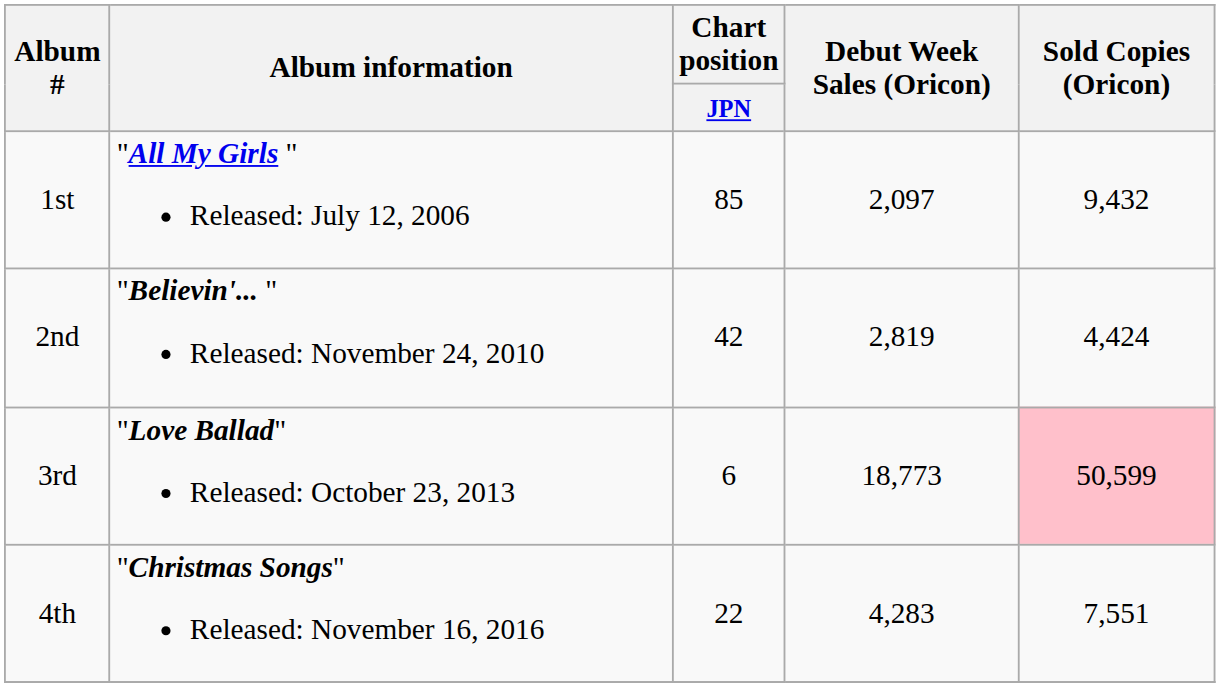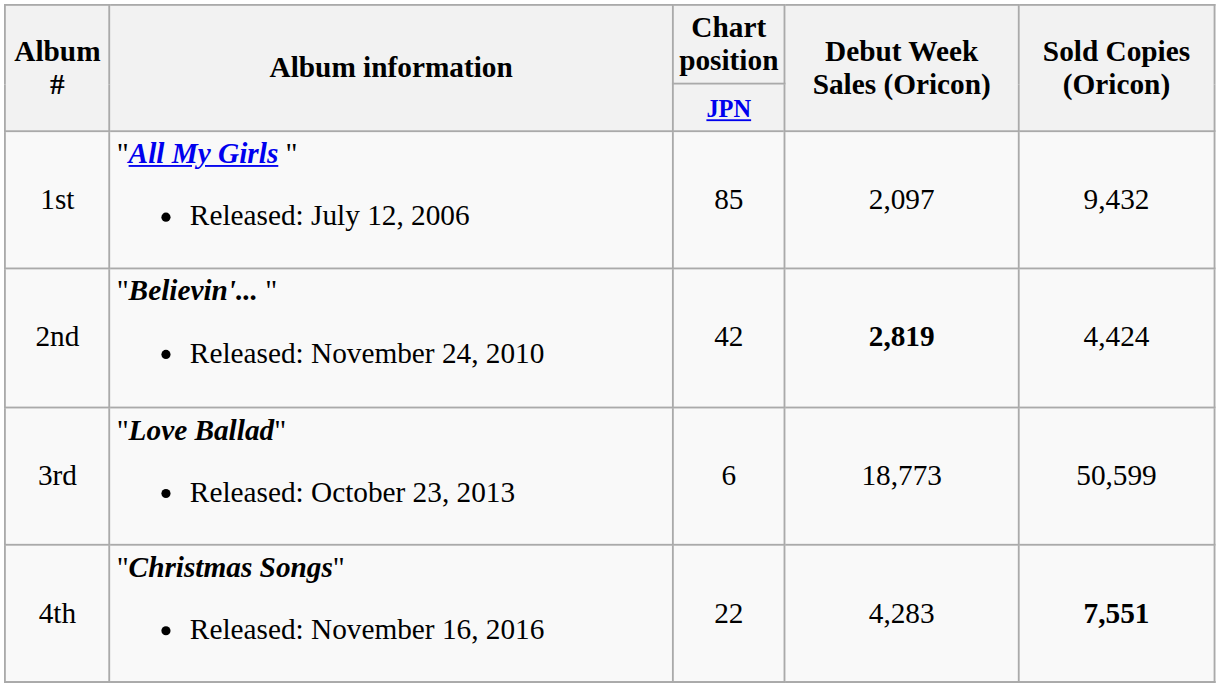(902, 337) normal -> (902, 337) bold
(1116, 475) pink background -> (1116, 475) no background
(1116, 613) normal -> (1116, 613) bold
